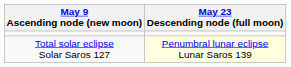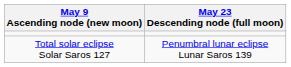(215, 49) lightyellow background -> (215, 49) no background
